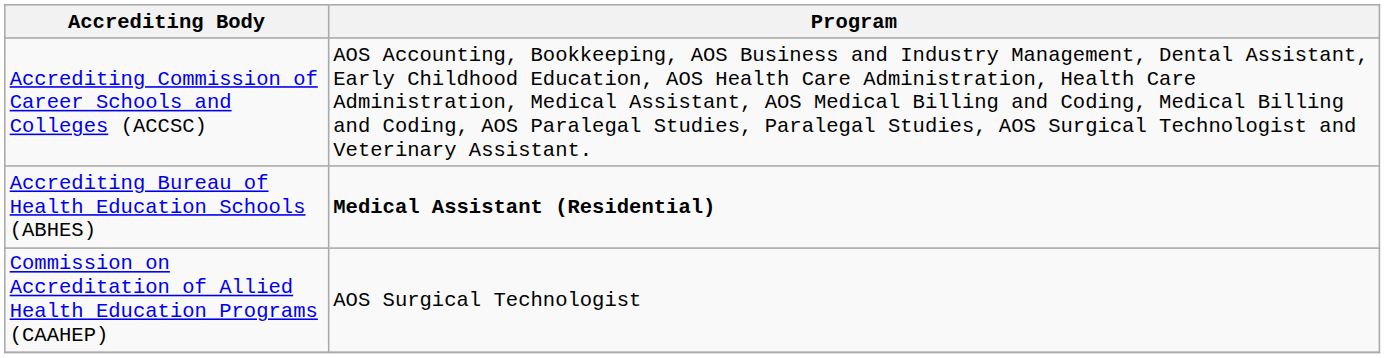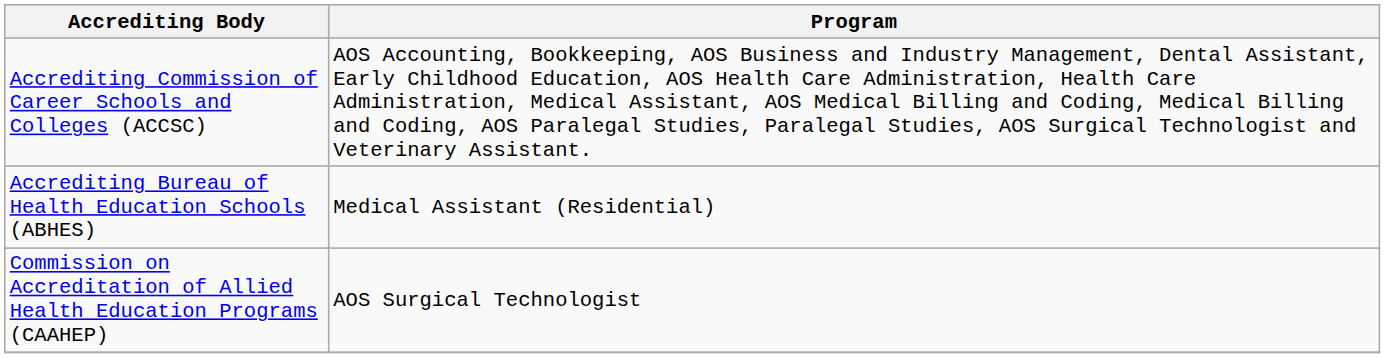(524, 207) bold -> (524, 207) normal
